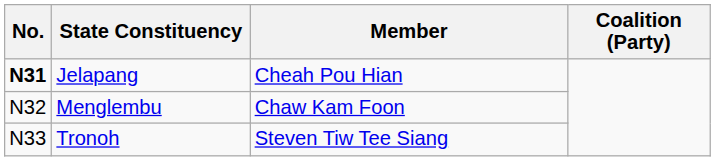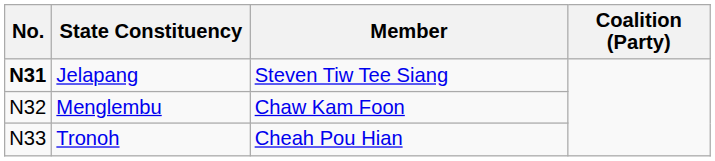(329, 75) Cheah Pou Hian -> (351, 75) Steven Tiw Tee Siang
(351, 139) Steven Tiw Tee Siang -> (329, 139) Cheah Pou Hian
